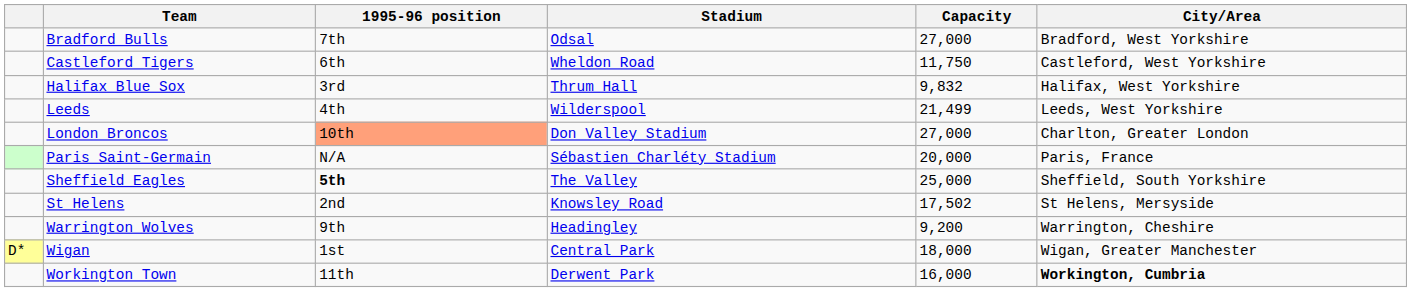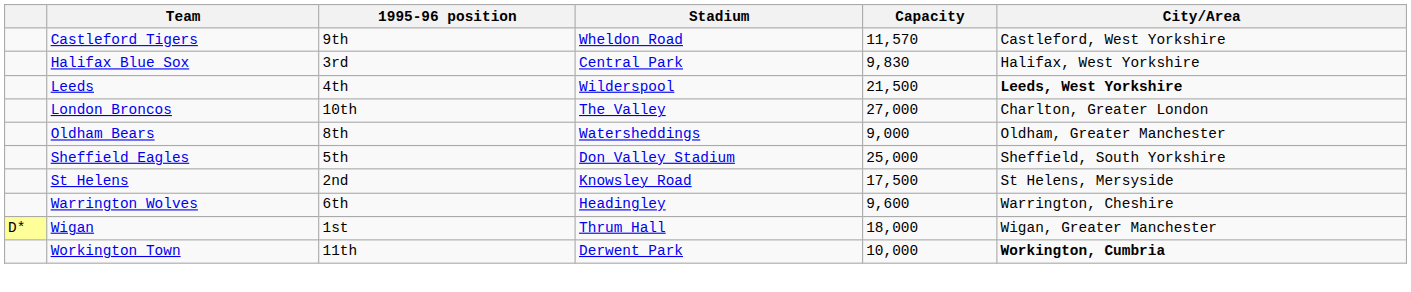- row: (107, 40)
(332, 63) 6th -> (335, 40) 9th
(946, 63) 11,750 -> (892, 40) 11,570
(594, 87) Thrum Hall -> (631, 63) Central Park
(941, 87) 9,832 -> (888, 63) 9,830
(946, 110) 21,499 -> (892, 87) 21,500
(1132, 110) normal -> (1091, 87) bold
(336, 134) lightsalmon background -> (340, 110) no background
(628, 134) Don Valley Stadium -> (622, 110) The Valley
+ row: (103, 134)
- row: (129, 157)
(332, 181) bold -> (335, 157) normal
(594, 181) The Valley -> (657, 157) Don Valley Stadium
(946, 204) 17,502 -> (892, 181) 17,500
(332, 228) 9th -> (335, 204) 6th
(941, 228) 9,200 -> (888, 204) 9,600
(602, 251) Central Park -> (622, 228) Thrum Hall
(946, 275) 16,000 -> (892, 251) 10,000
